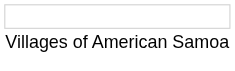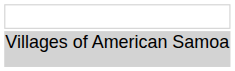(117, 42) no background -> (117, 42) lightgrey background
